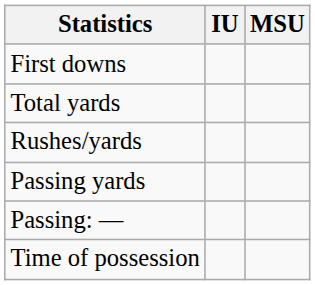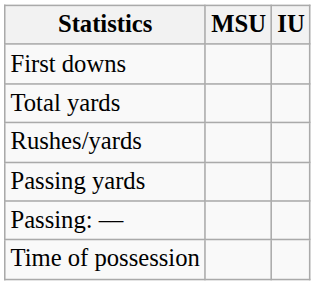columns swapped: (277, 24) <-> (225, 24)
